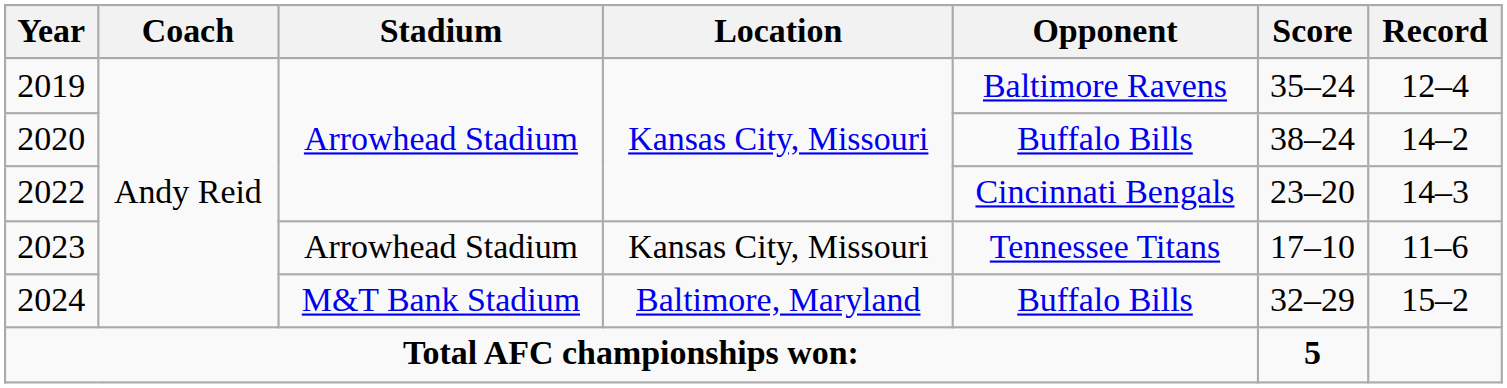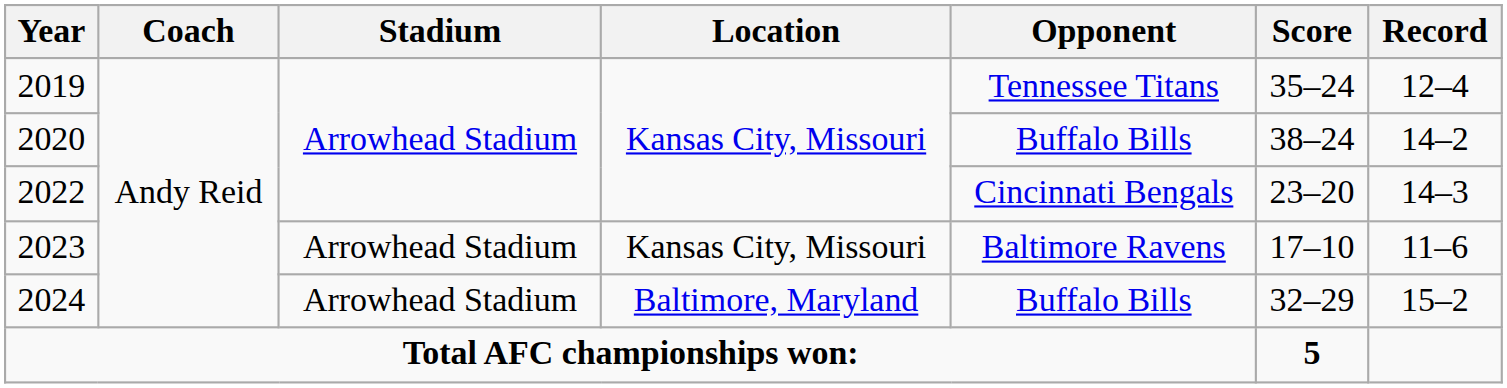(1105, 85) Baltimore Ravens -> (1104, 85) Tennessee Titans
(1105, 246) Tennessee Titans -> (1104, 246) Baltimore Ravens
(441, 300) M&T Bank Stadium -> (440, 300) Arrowhead Stadium
